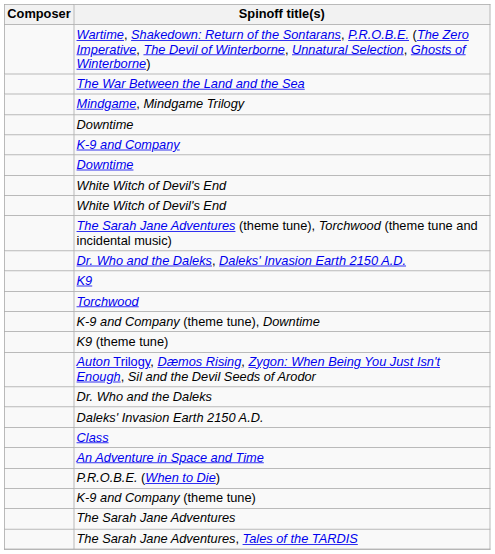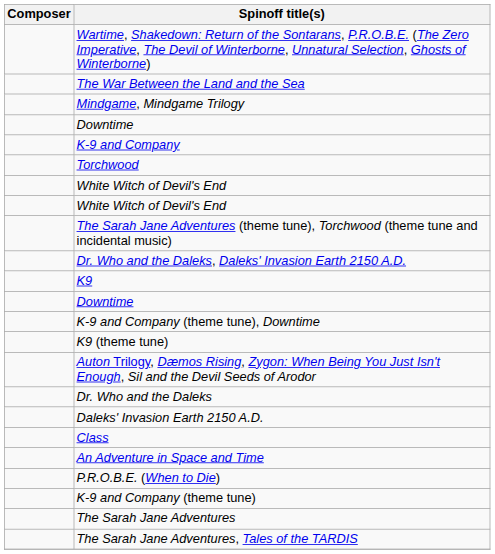(105, 165) Downtime -> (108, 165) Torchwood
(108, 301) Torchwood -> (105, 301) Downtime
